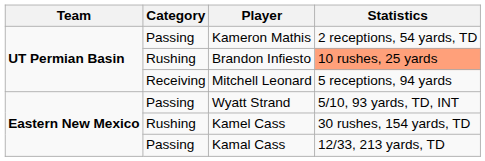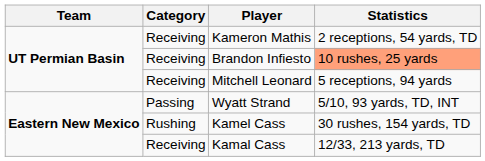(170, 37) Passing -> (176, 37) Receiving
(171, 59) Rushing -> (176, 59) Receiving
(170, 145) Passing -> (176, 145) Receiving
